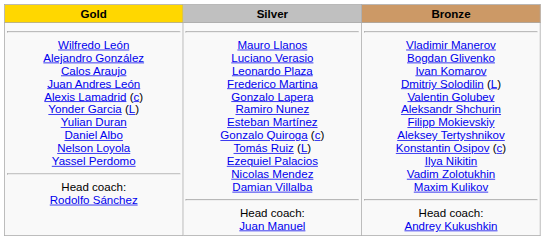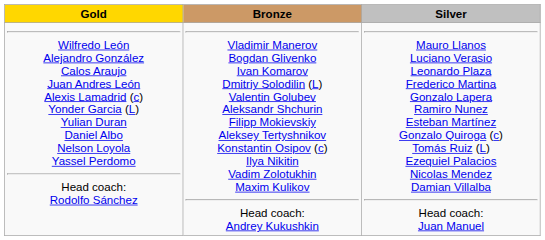columns swapped: (272, 14) <-> (451, 14)
